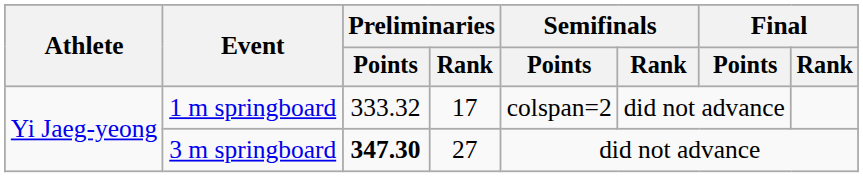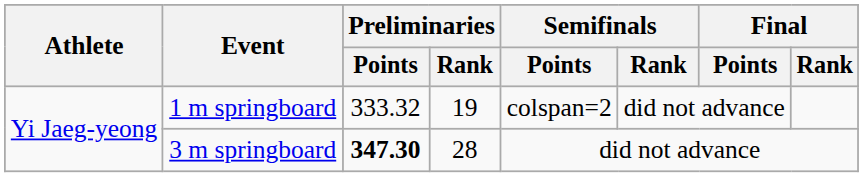(465, 107) 17 -> (465, 107) 19
(465, 149) 27 -> (465, 149) 28
